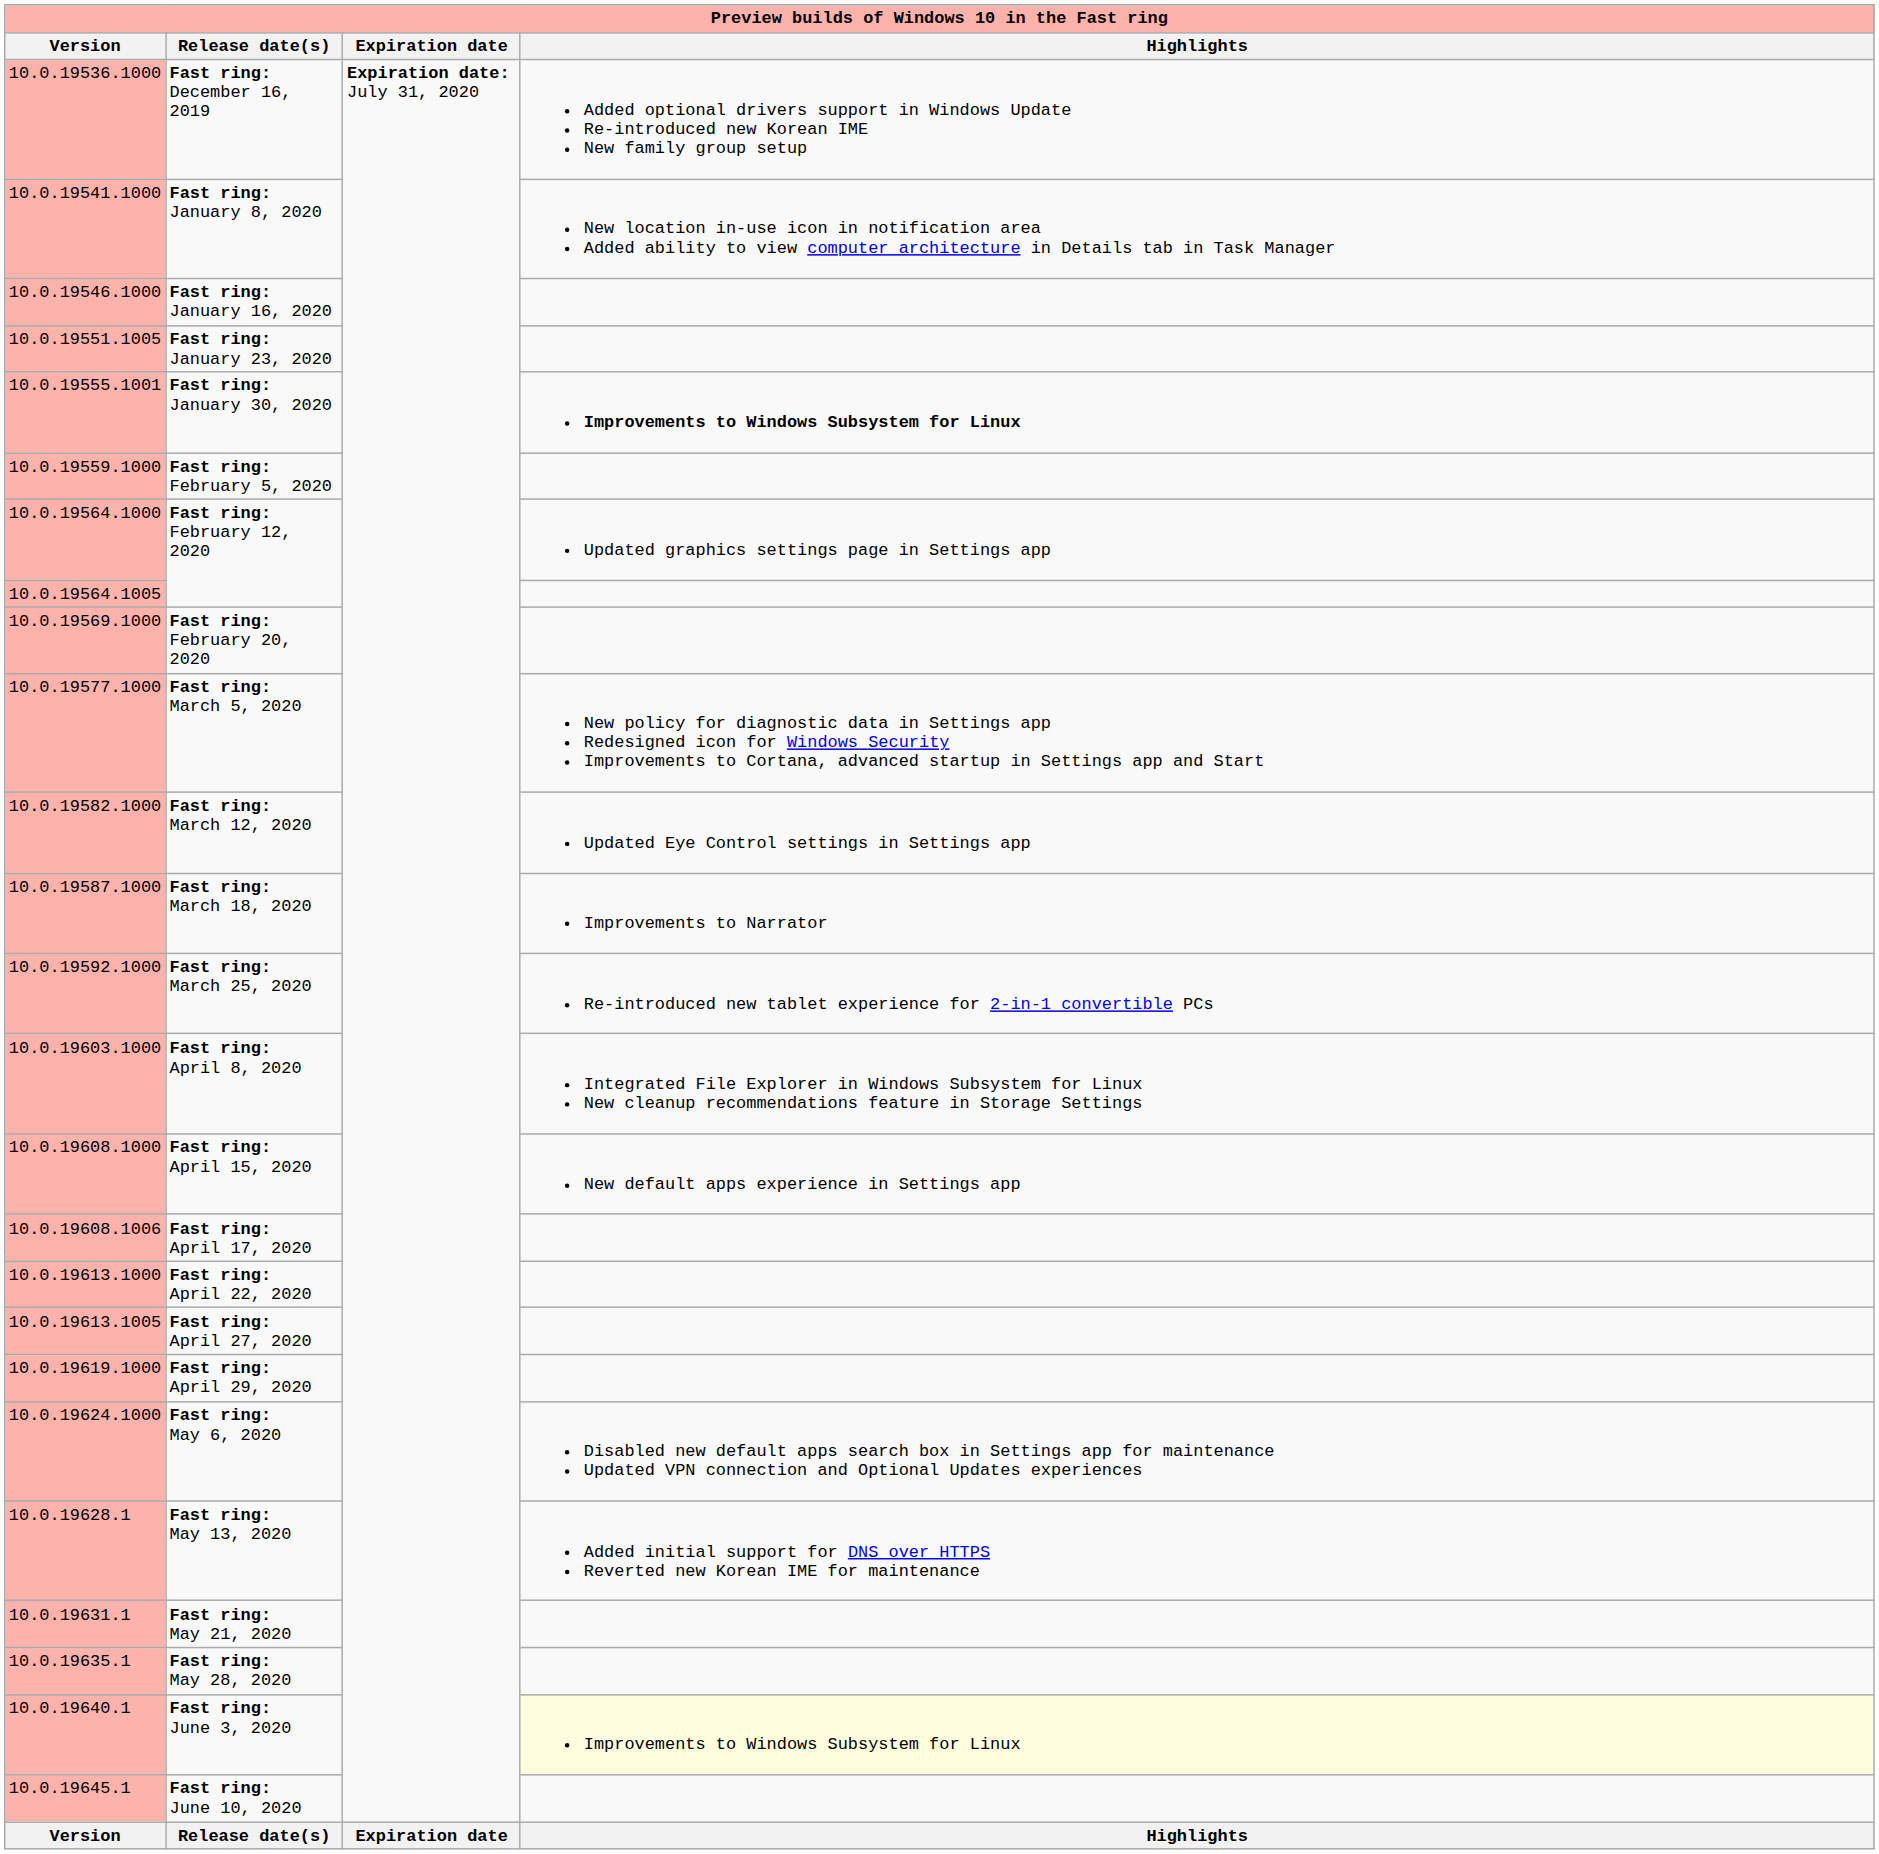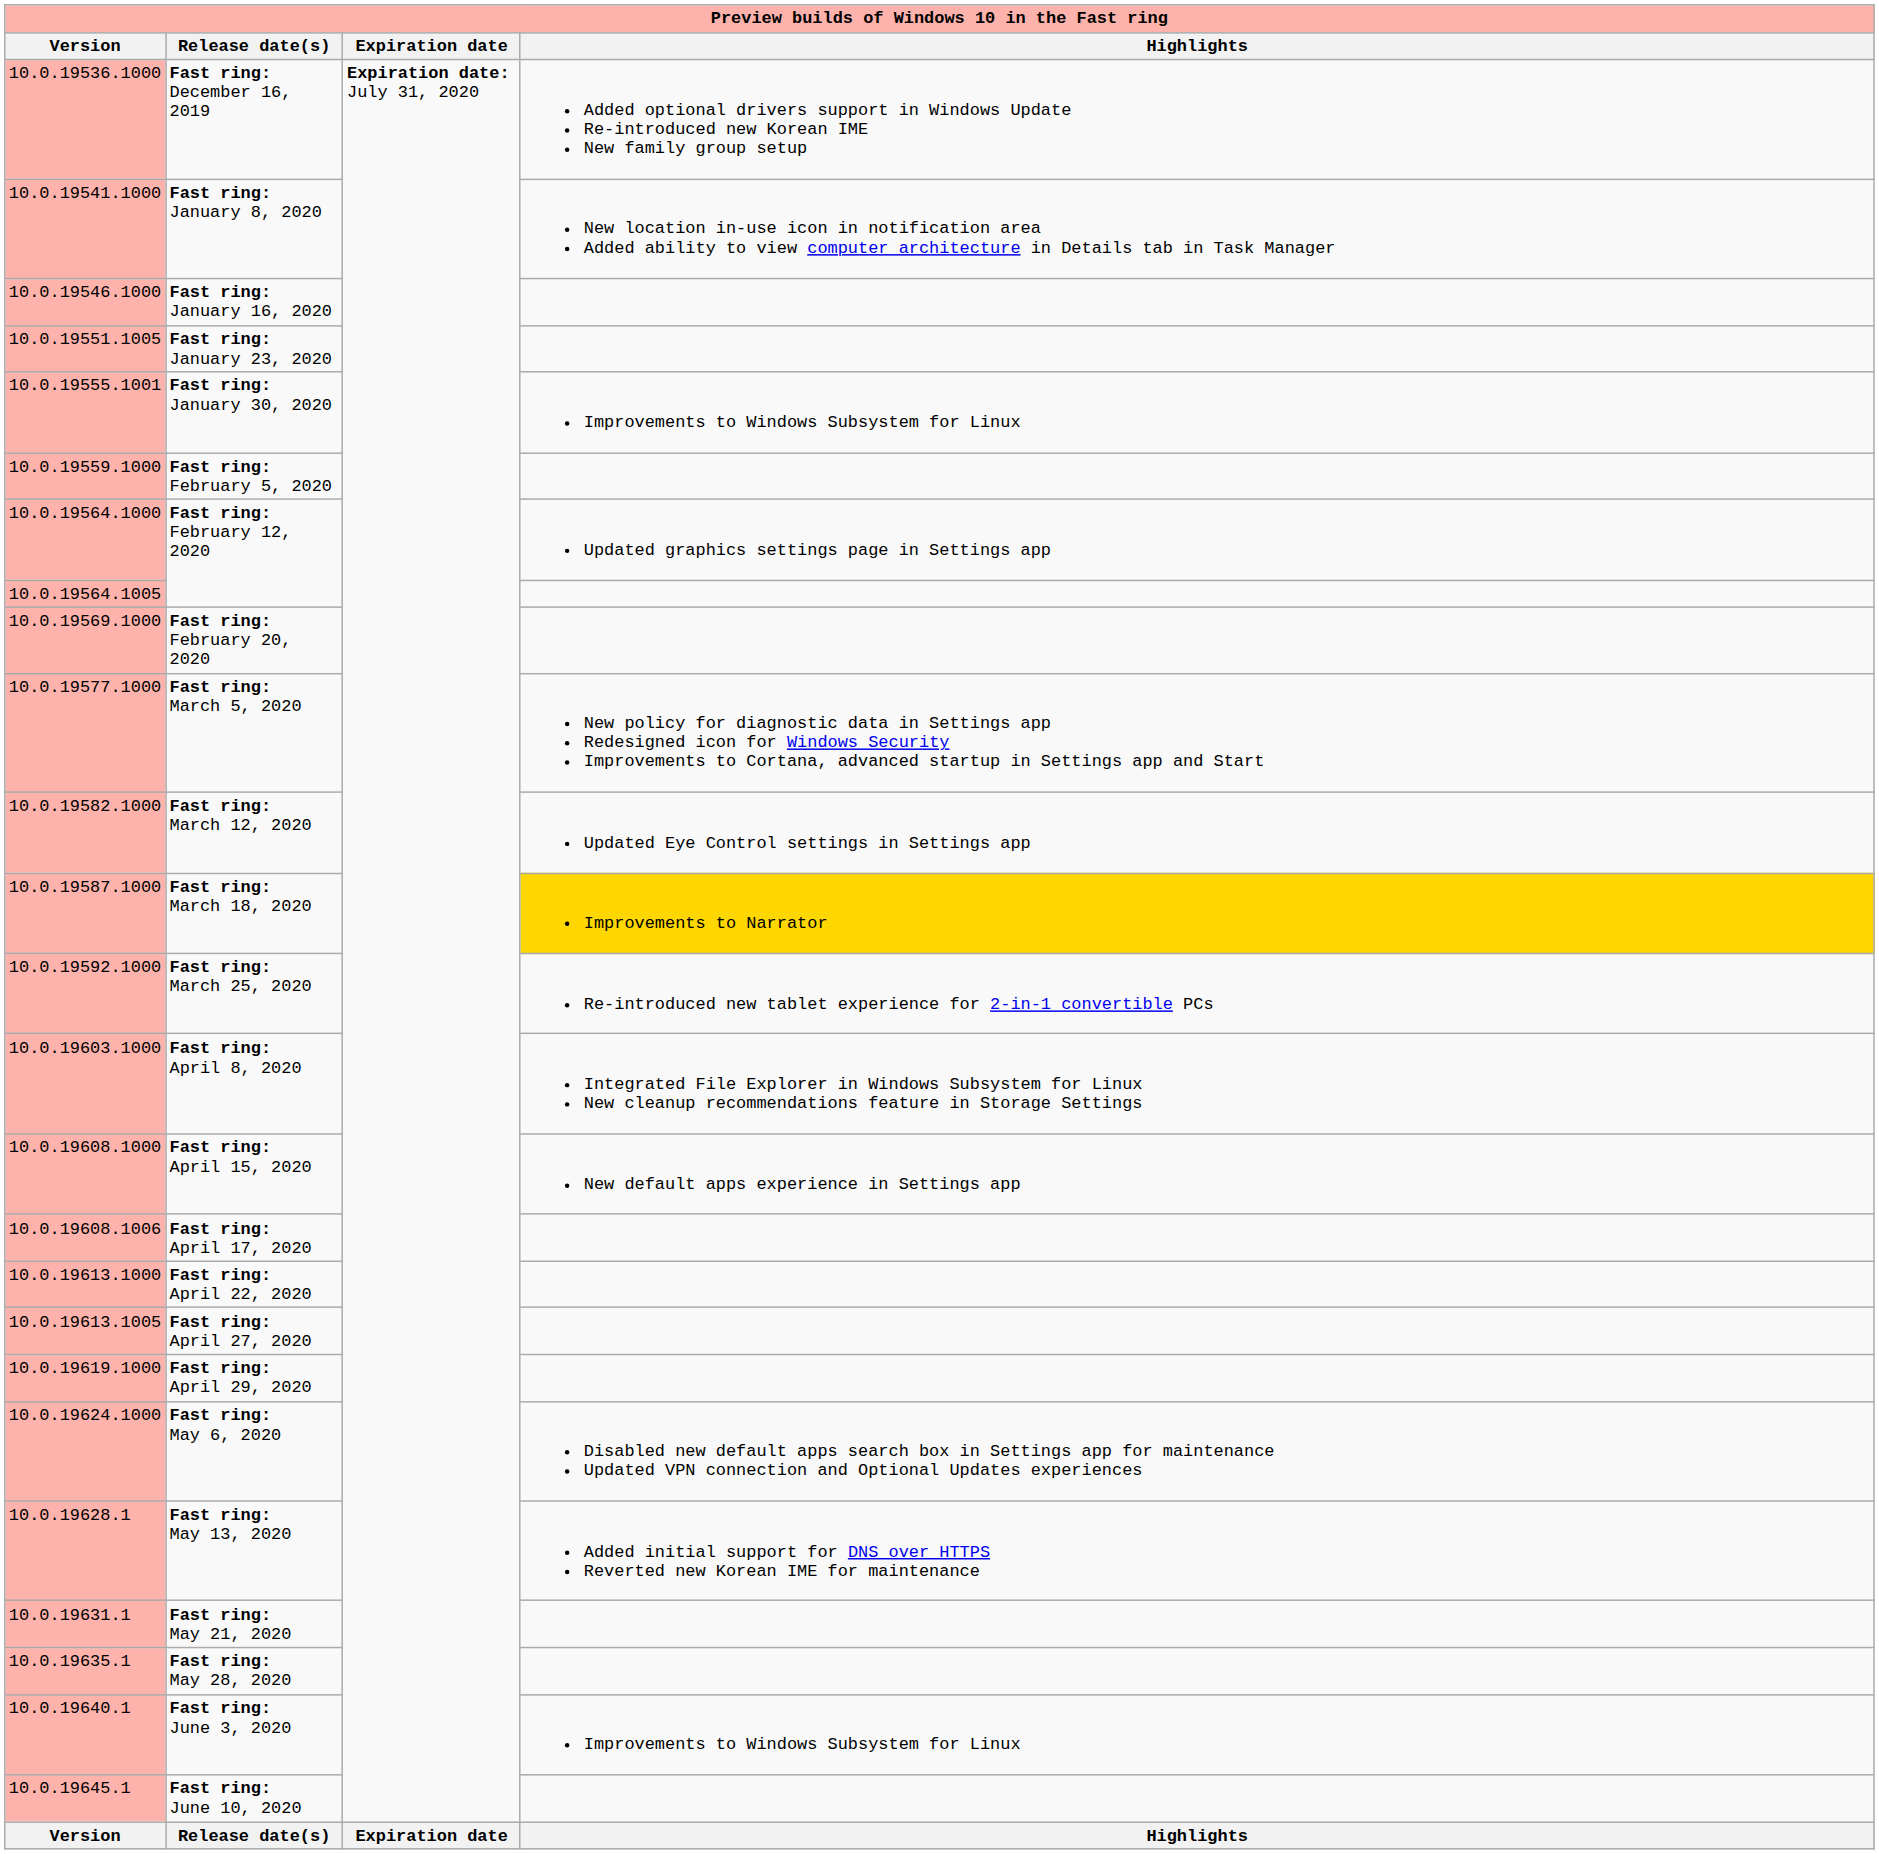(1197, 422) bold -> (1197, 422) normal
(1197, 923) no background -> (1197, 923) gold background
(1197, 1745) lightyellow background -> (1197, 1745) no background
